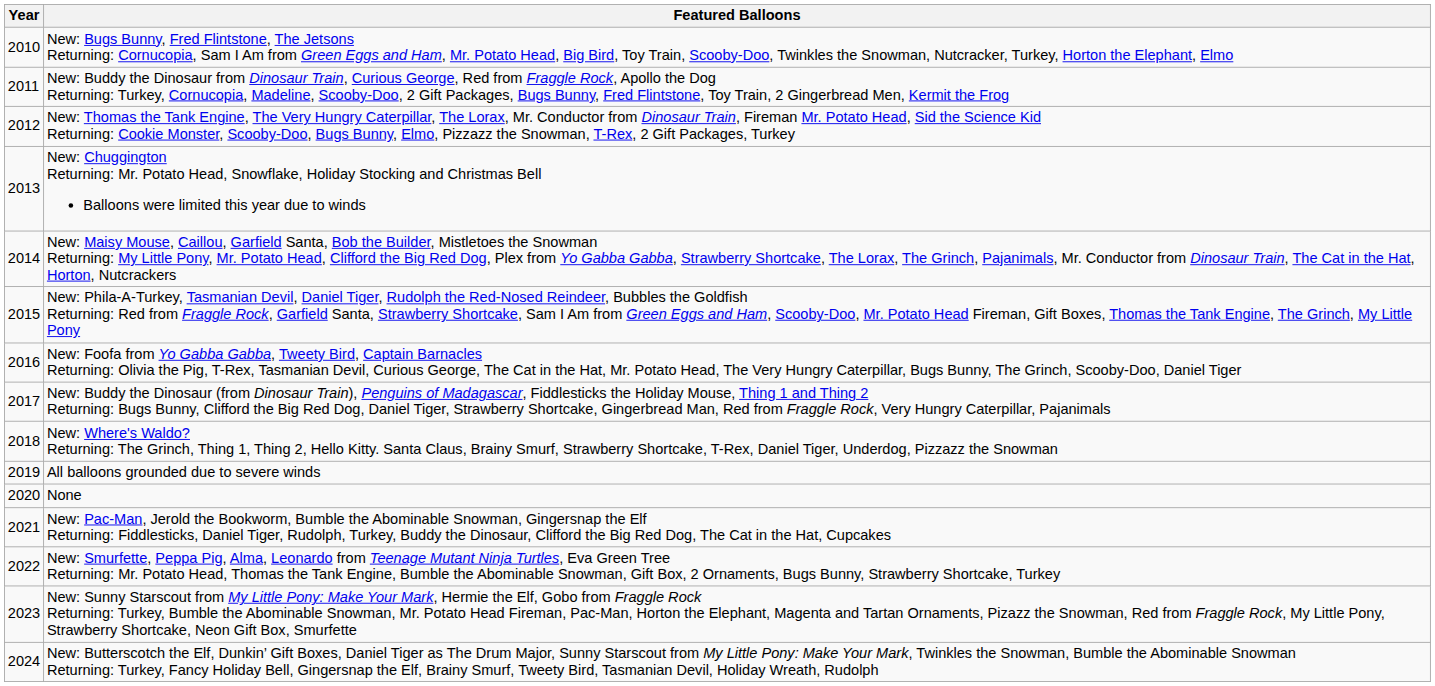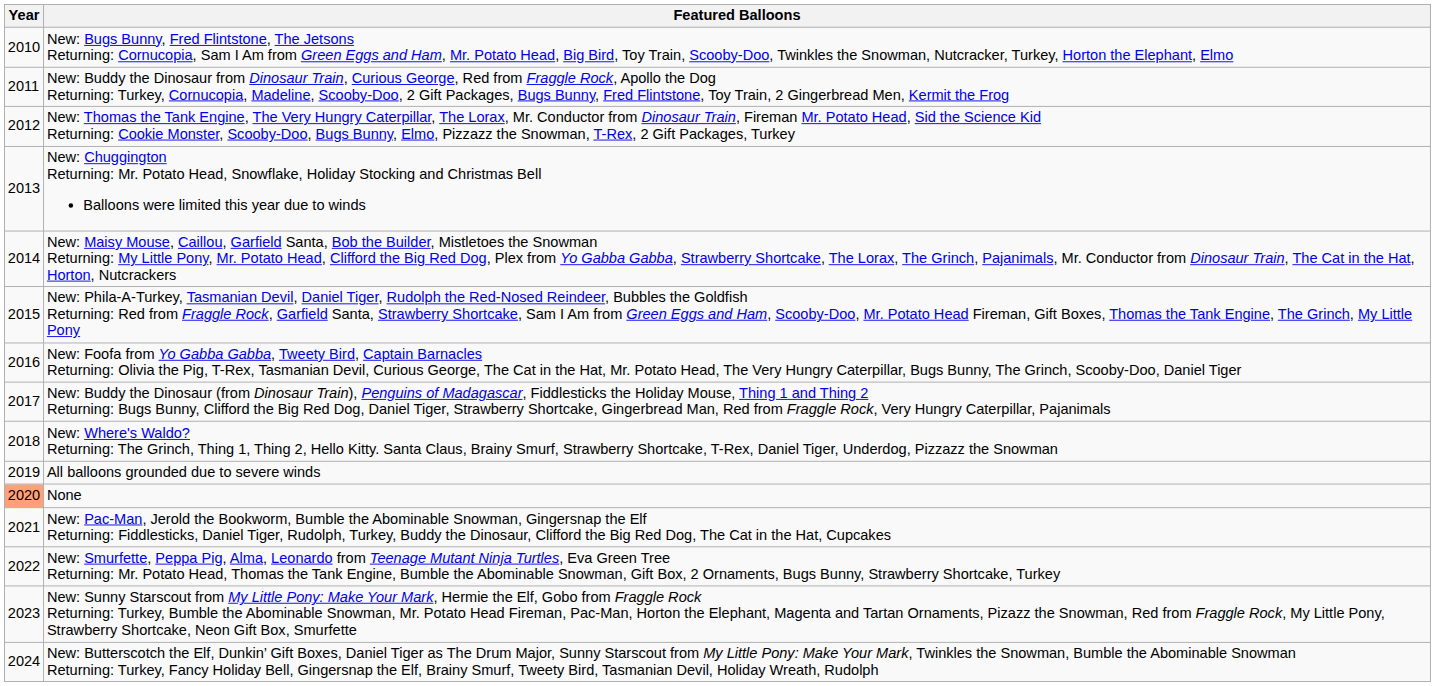(24, 495) no background -> (24, 495) lightsalmon background
